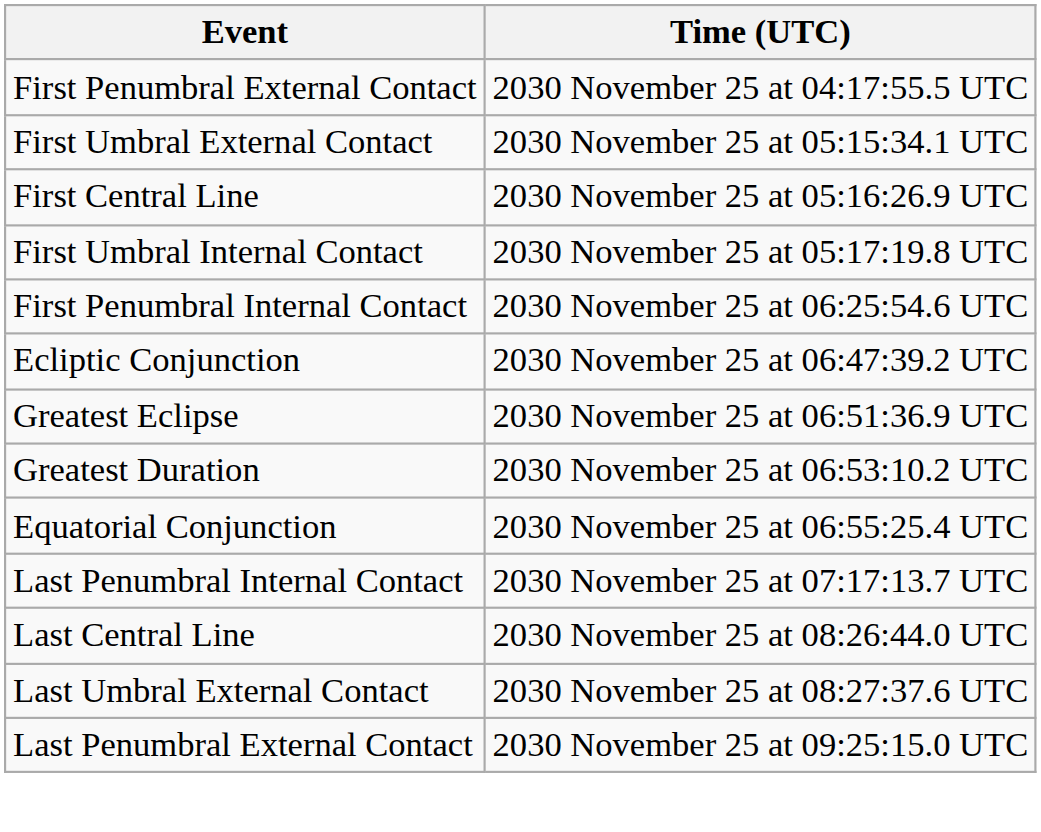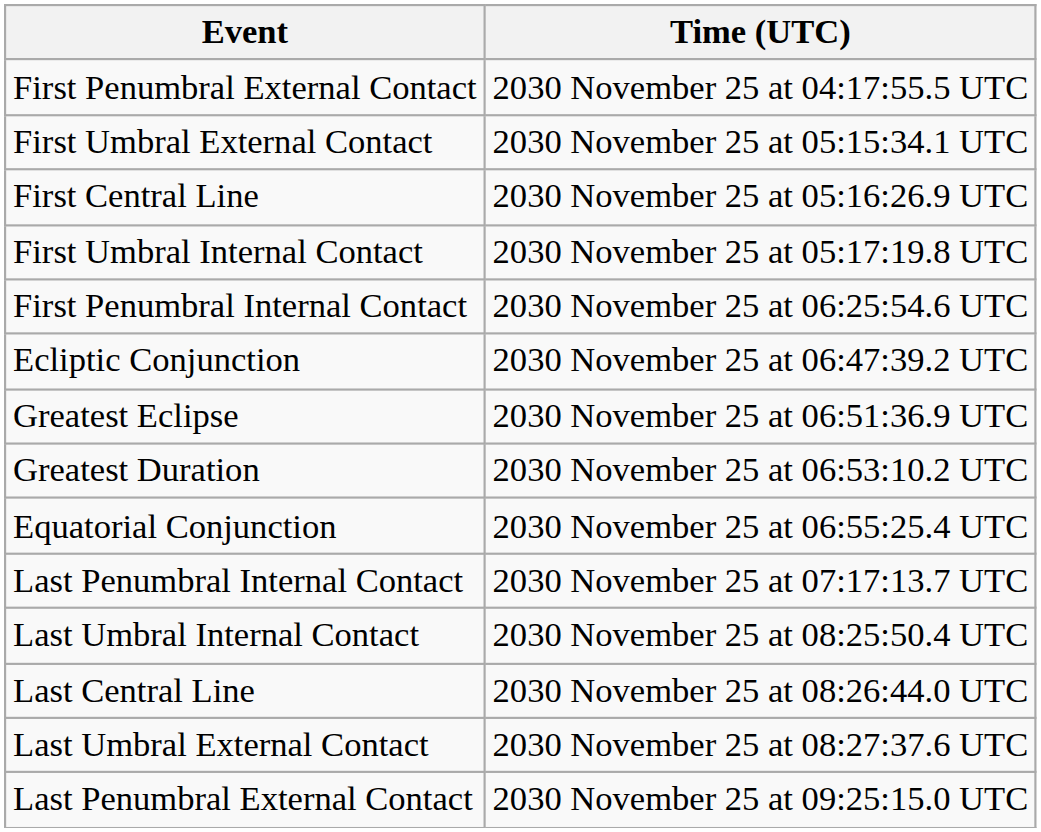+ row: (216, 634)
